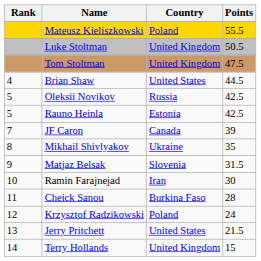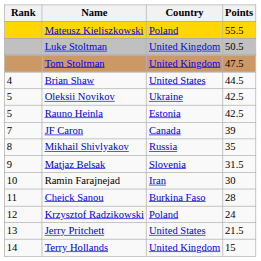(163, 97) Russia -> (166, 97) Ukraine
(166, 147) Ukraine -> (163, 147) Russia
